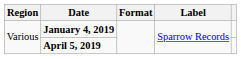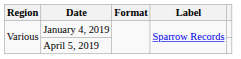(79, 29) bold -> (76, 29) normal
(72, 45) bold -> (71, 45) normal
